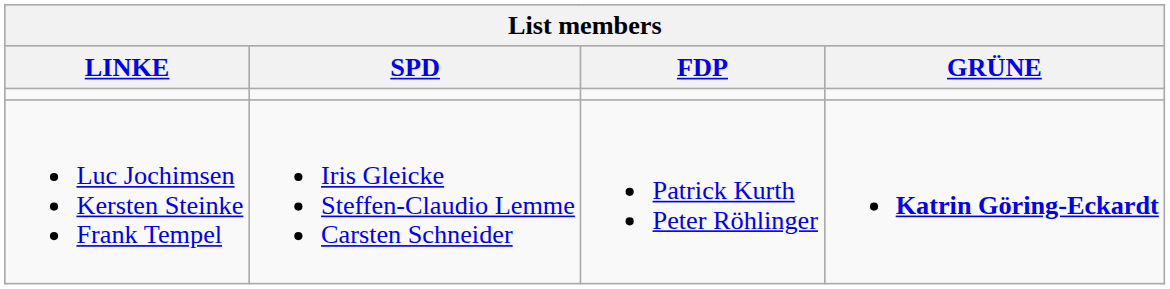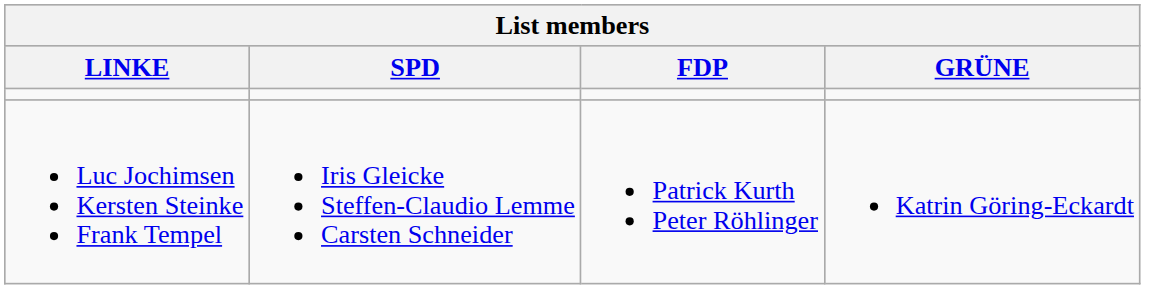(994, 206) bold -> (982, 206) normal
